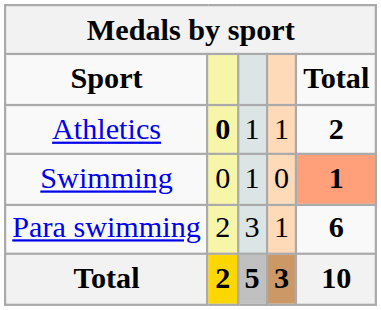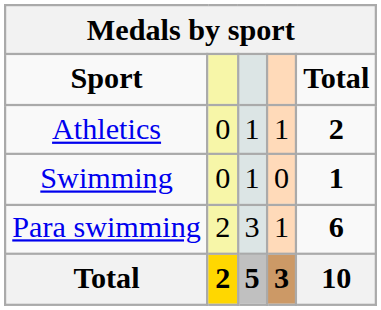(223, 128) bold -> (223, 128) normal
(336, 178) lightsalmon background -> (336, 178) no background
